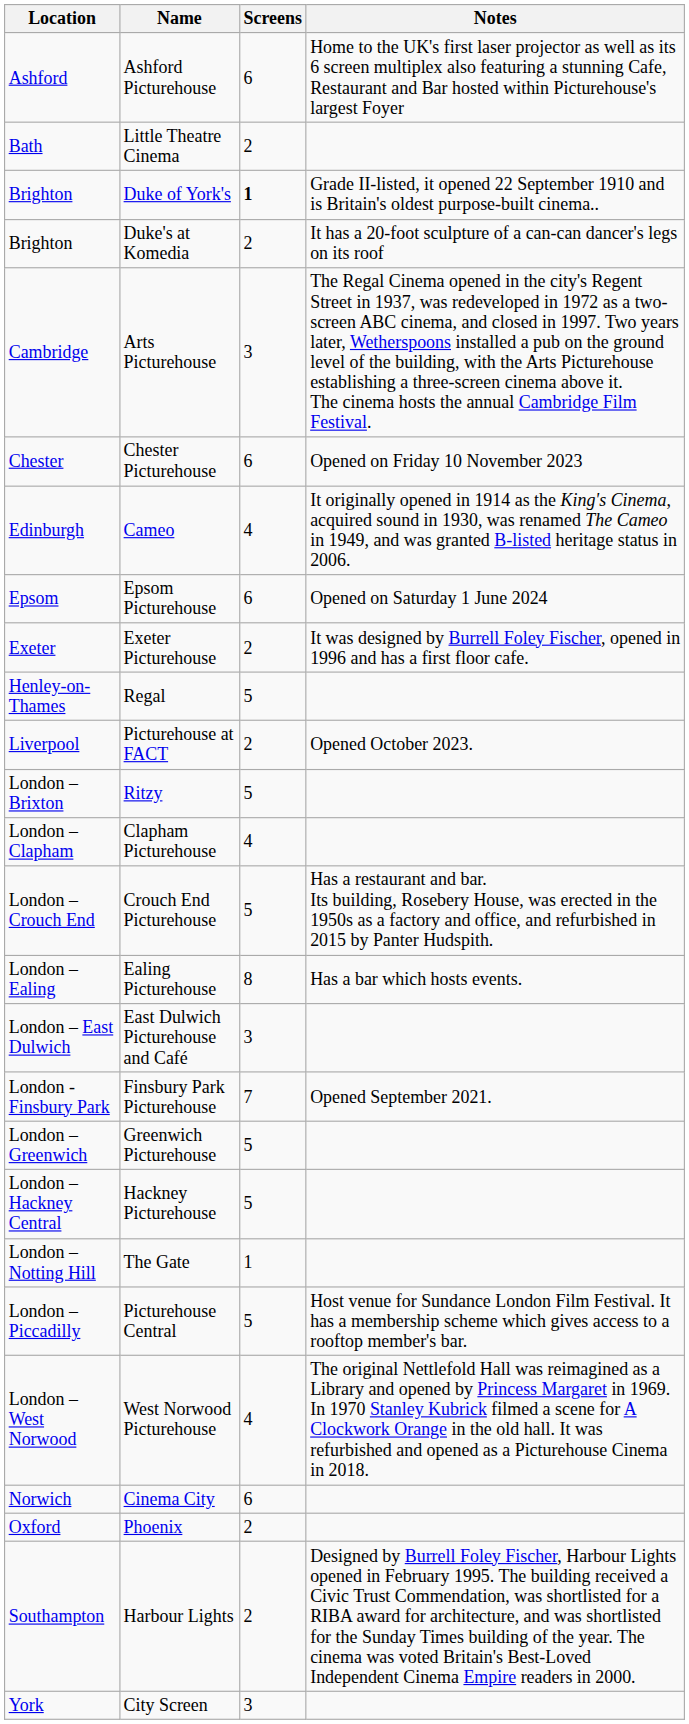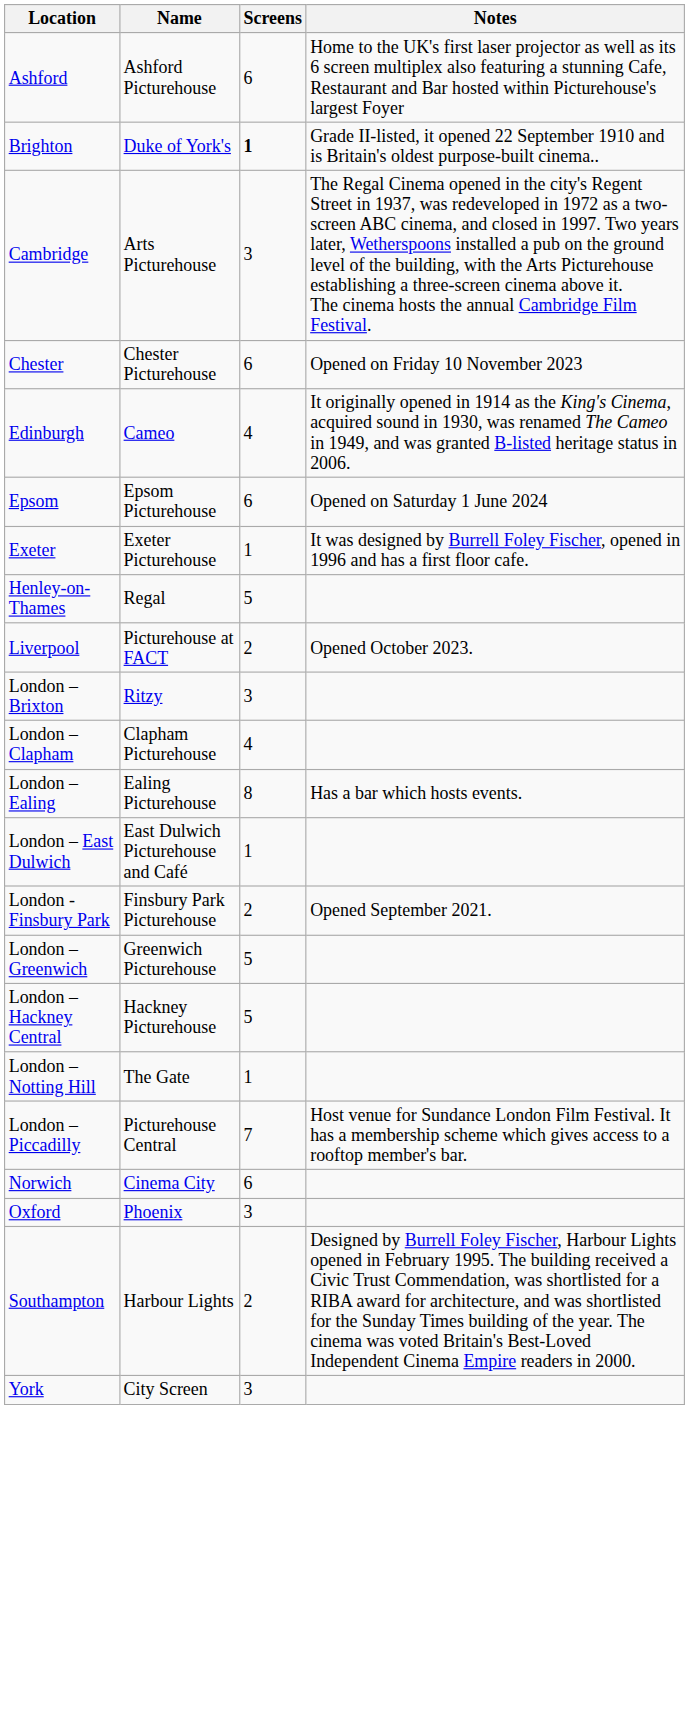- row: (172, 146)
- row: (157, 243)
(248, 647) 2 -> (248, 550) 1
(248, 793) 5 -> (248, 696) 3
- row: (170, 910)
(248, 1037) 3 -> (248, 851) 1
(248, 1096) 7 -> (248, 910) 2
(248, 1321) 5 -> (248, 1135) 7
- row: (177, 1420)
(248, 1527) 2 -> (248, 1212) 3
